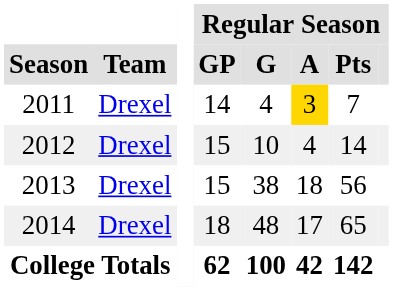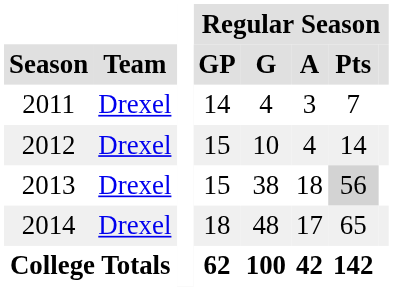(310, 104) gold background -> (310, 104) no background
(353, 185) no background -> (353, 185) lightgrey background
